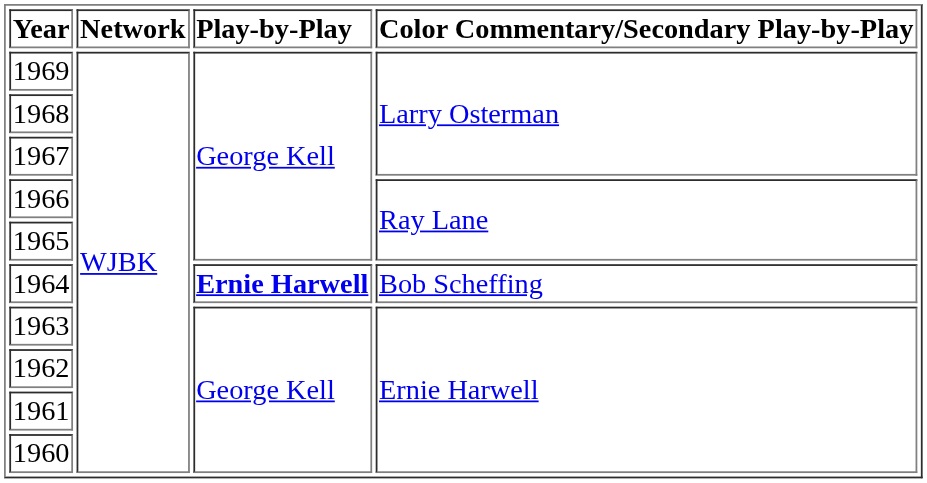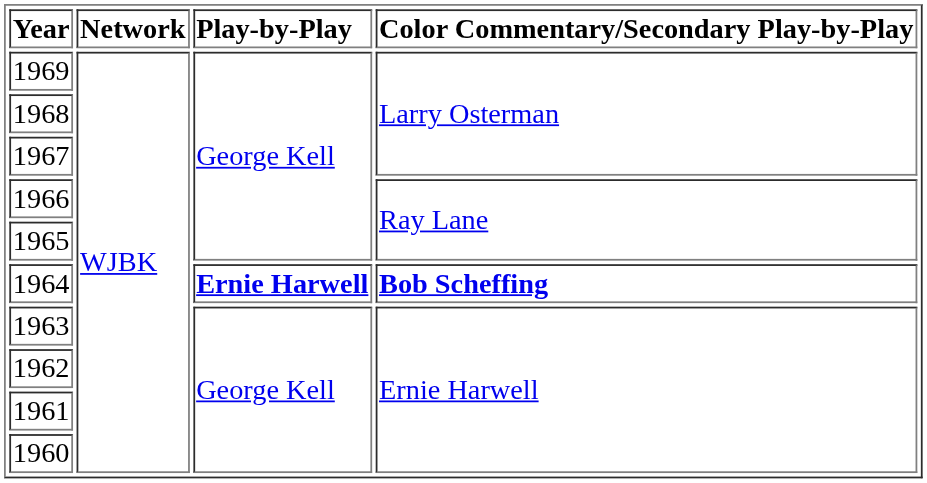(461, 283) normal -> (464, 283) bold
